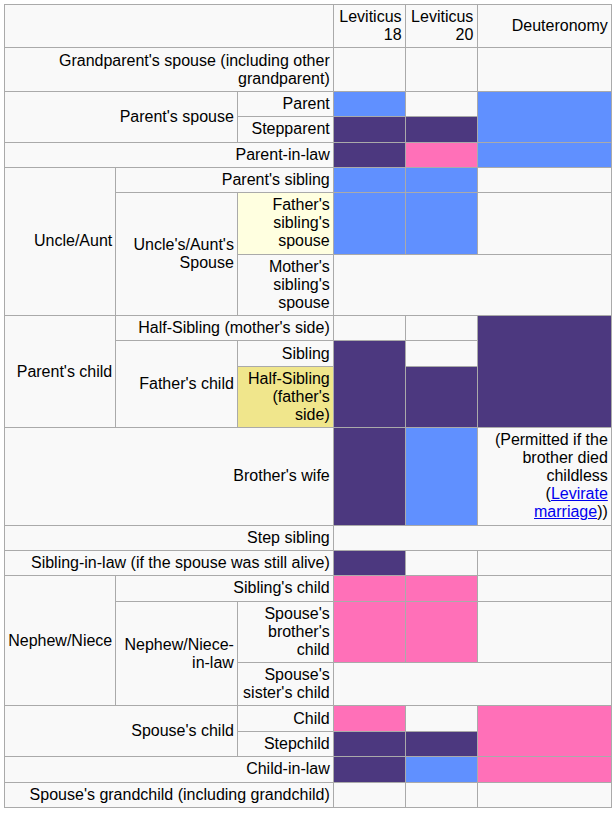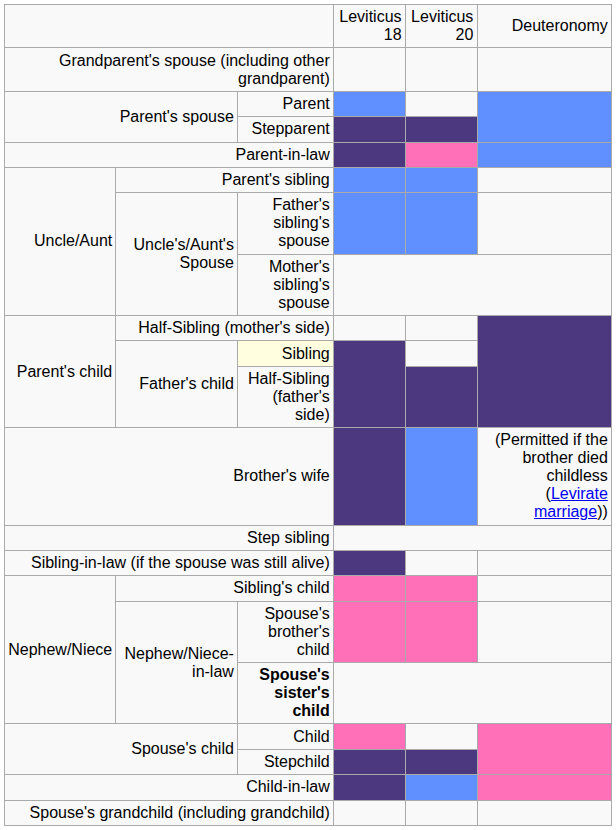(301, 223) lightyellow background -> (301, 223) no background
(306, 353) no background -> (306, 353) lightyellow background
(289, 396) khaki background -> (289, 396) no background
(286, 684) normal -> (294, 693) bold
